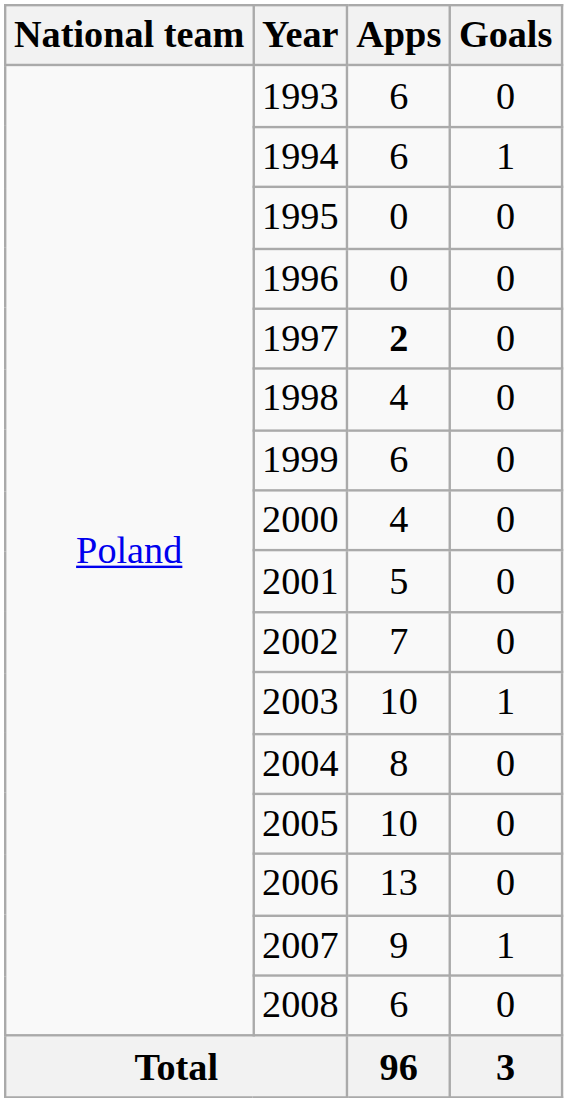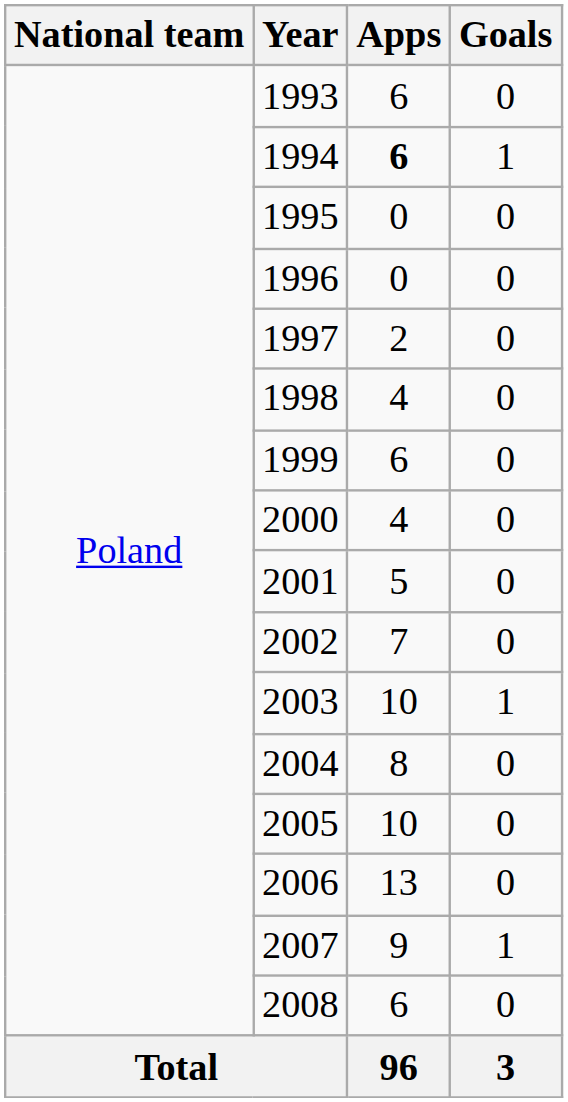(399, 156) normal -> (399, 156) bold
(399, 338) bold -> (399, 338) normal
